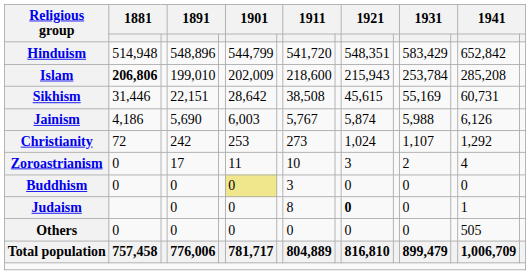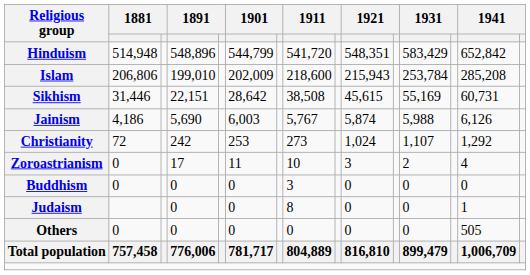(135, 75) bold -> (135, 75) normal
(232, 185) khaki background -> (232, 185) no background
(348, 207) bold -> (348, 207) normal
